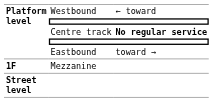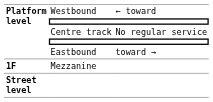(161, 32) bold -> (161, 32) normal
